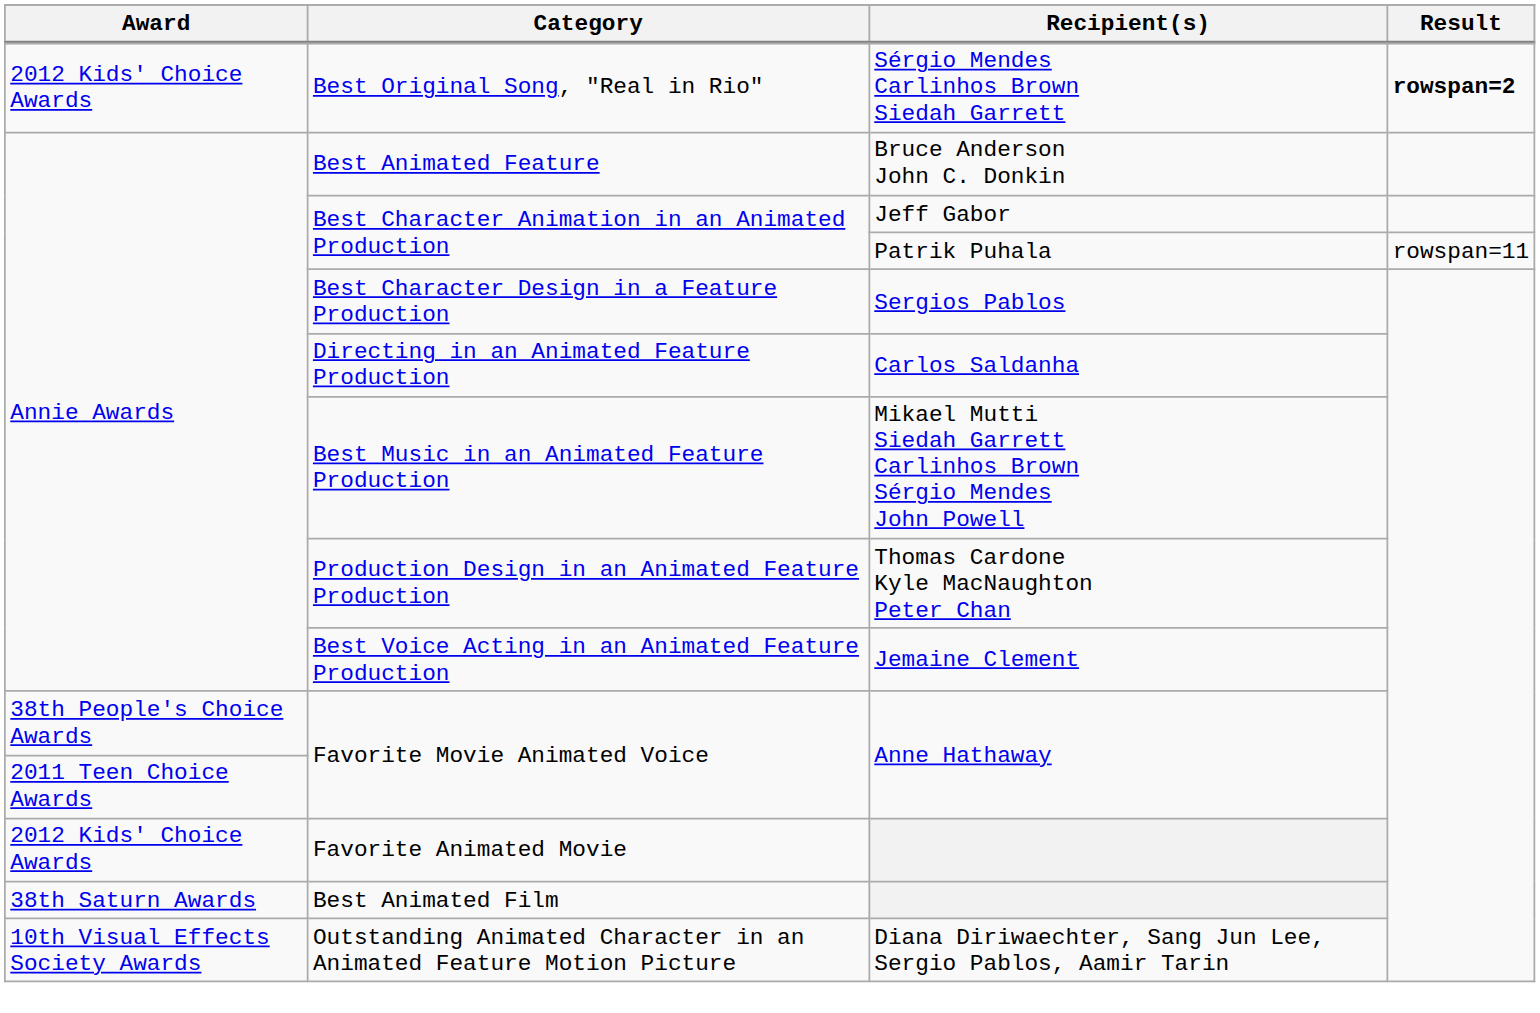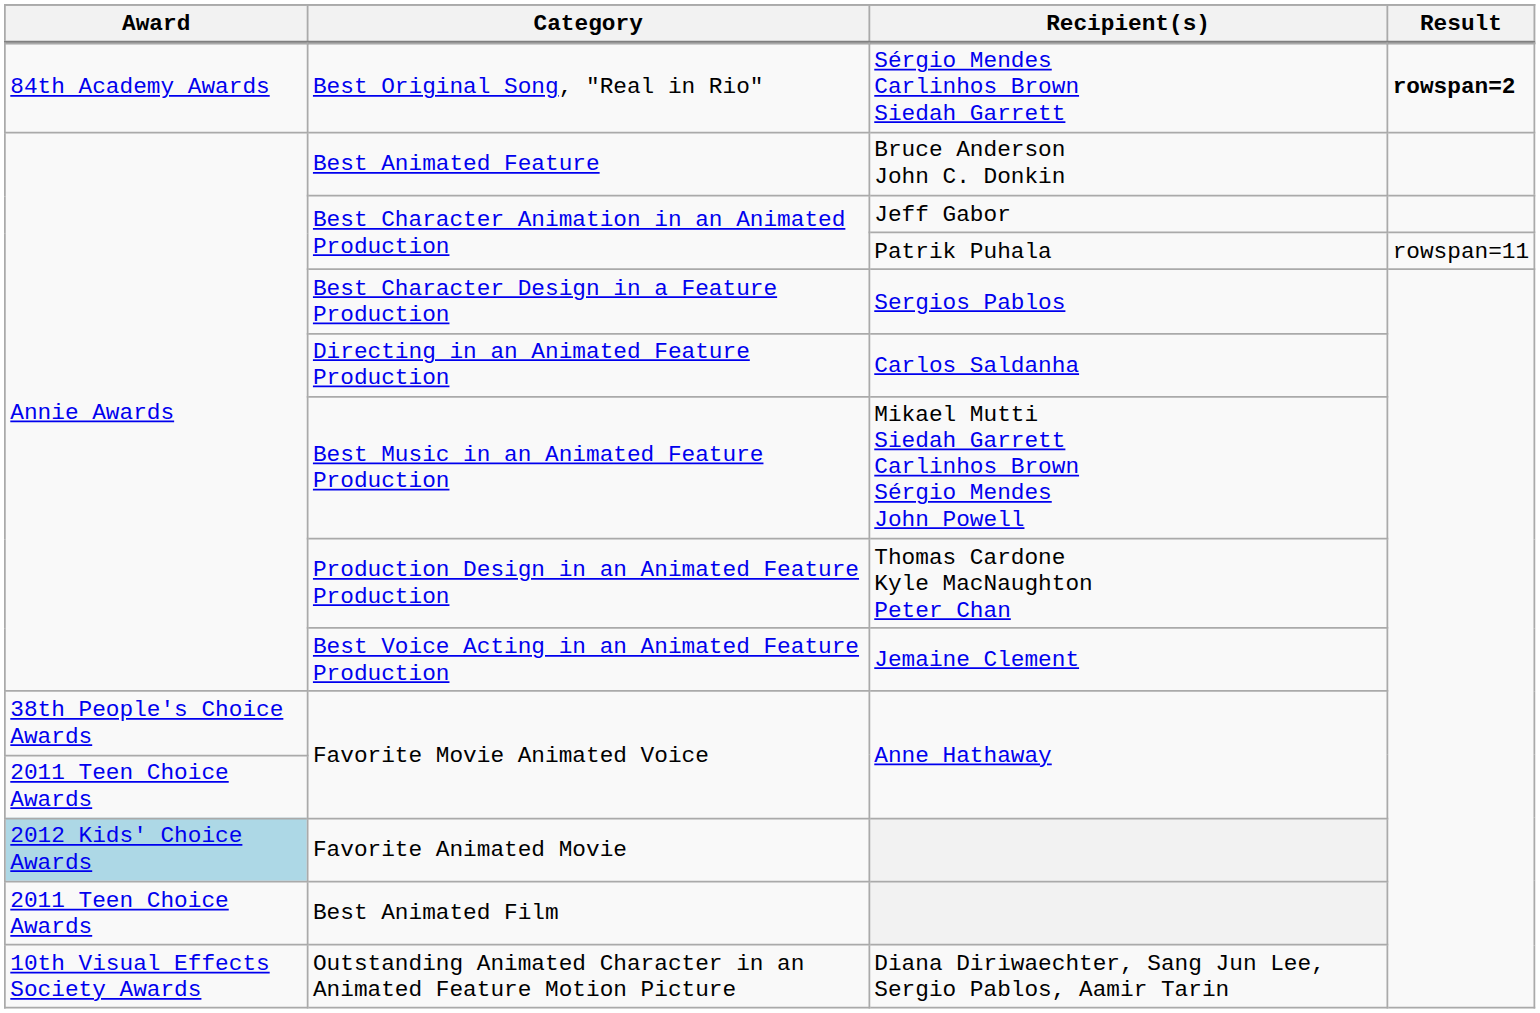(126, 88) 2012 Kids' Choice Awards -> (140, 88) 84th Academy Awards
(126, 850) no background -> (126, 850) lightblue background
(133, 900) 38th Saturn Awards -> (120, 913) 2011 Teen Choice Awards
